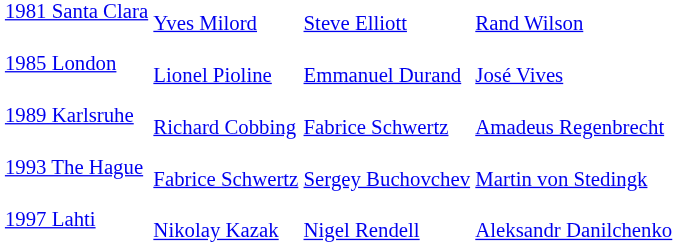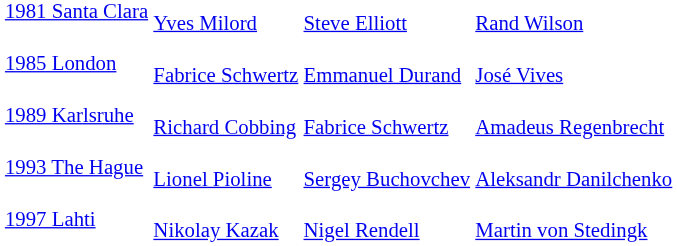(213, 74) Lionel Pioline -> (226, 74) Fabrice Schwertz
(226, 178) Fabrice Schwertz -> (213, 178) Lionel Pioline
(561, 178) Martin von Stedingk -> (574, 178) Aleksandr Danilchenko
(574, 230) Aleksandr Danilchenko -> (561, 230) Martin von Stedingk
